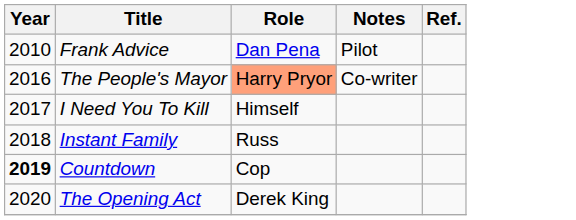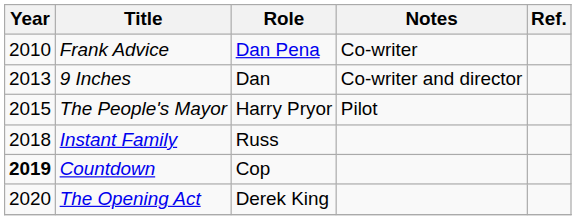(359, 49) Pilot -> (379, 49) Co-writer
+ row: (95, 79)
(30, 79) 2016 -> (30, 109) 2015
(284, 79) lightsalmon background -> (284, 109) no background
(379, 79) Co-writer -> (359, 109) Pilot
- row: (134, 109)
